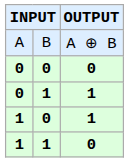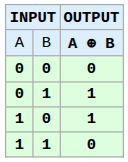(91, 44) normal -> (91, 44) bold
